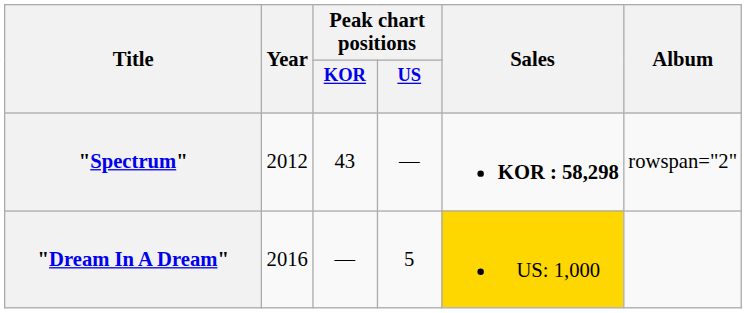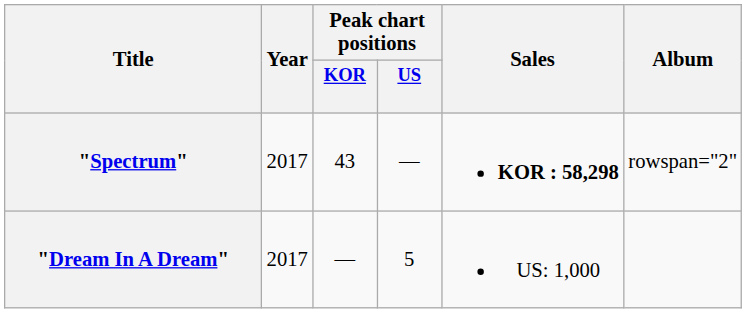(287, 161) 2012 -> (287, 161) 2017
(287, 258) 2016 -> (287, 258) 2017
(533, 271) gold background -> (533, 271) no background
